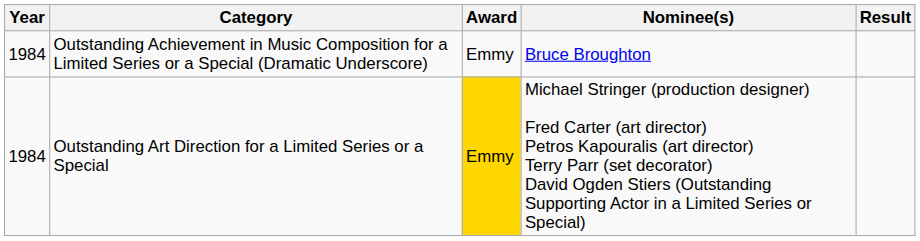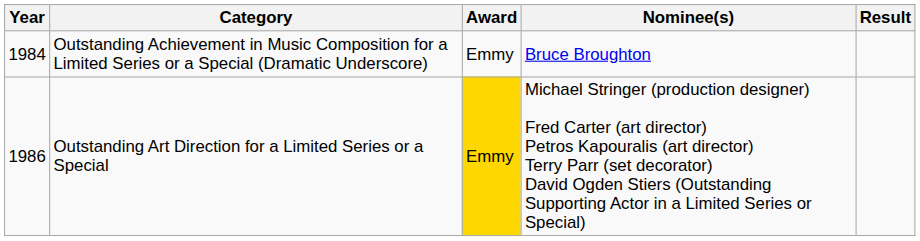(27, 156) 1984 -> (27, 156) 1986
